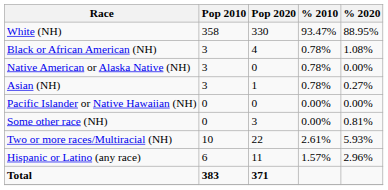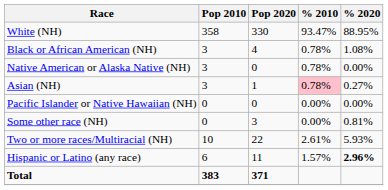(316, 85) no background -> (316, 85) pink background
(358, 157) normal -> (359, 157) bold
